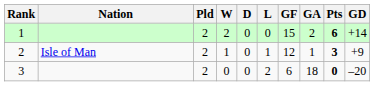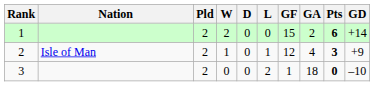(312, 52) 1 -> (312, 52) 4
(289, 71) 6 -> (289, 71) 1
(357, 71) –20 -> (357, 71) –10
